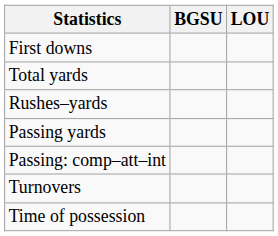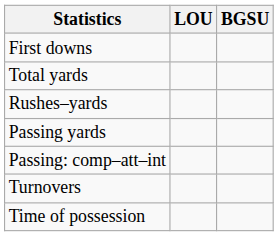columns swapped: (198, 19) <-> (250, 19)
